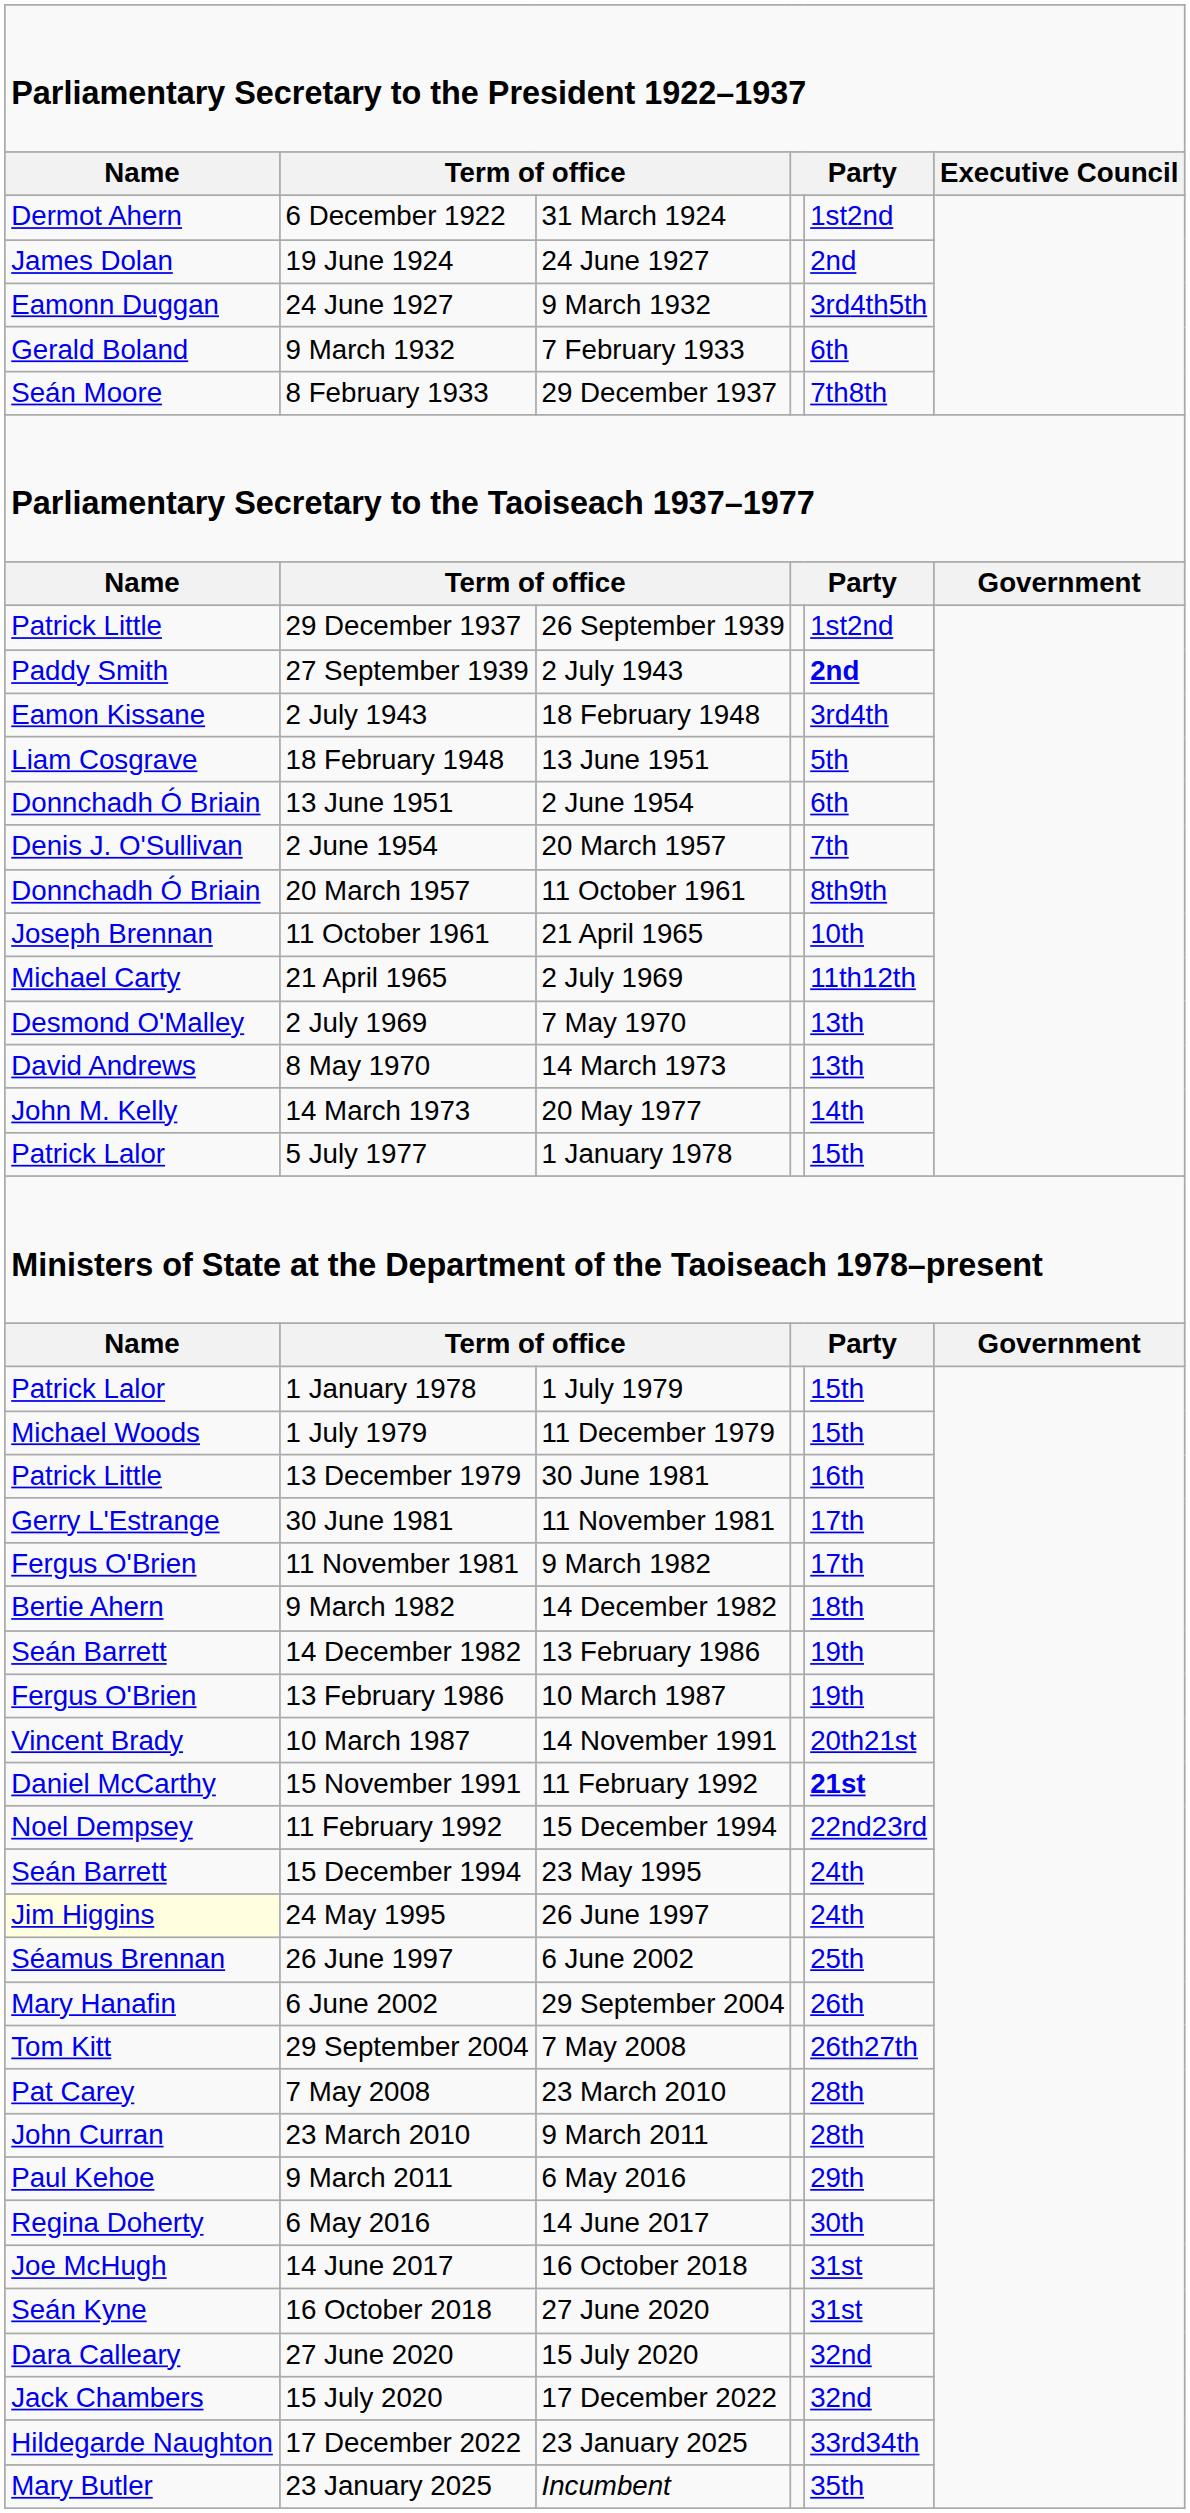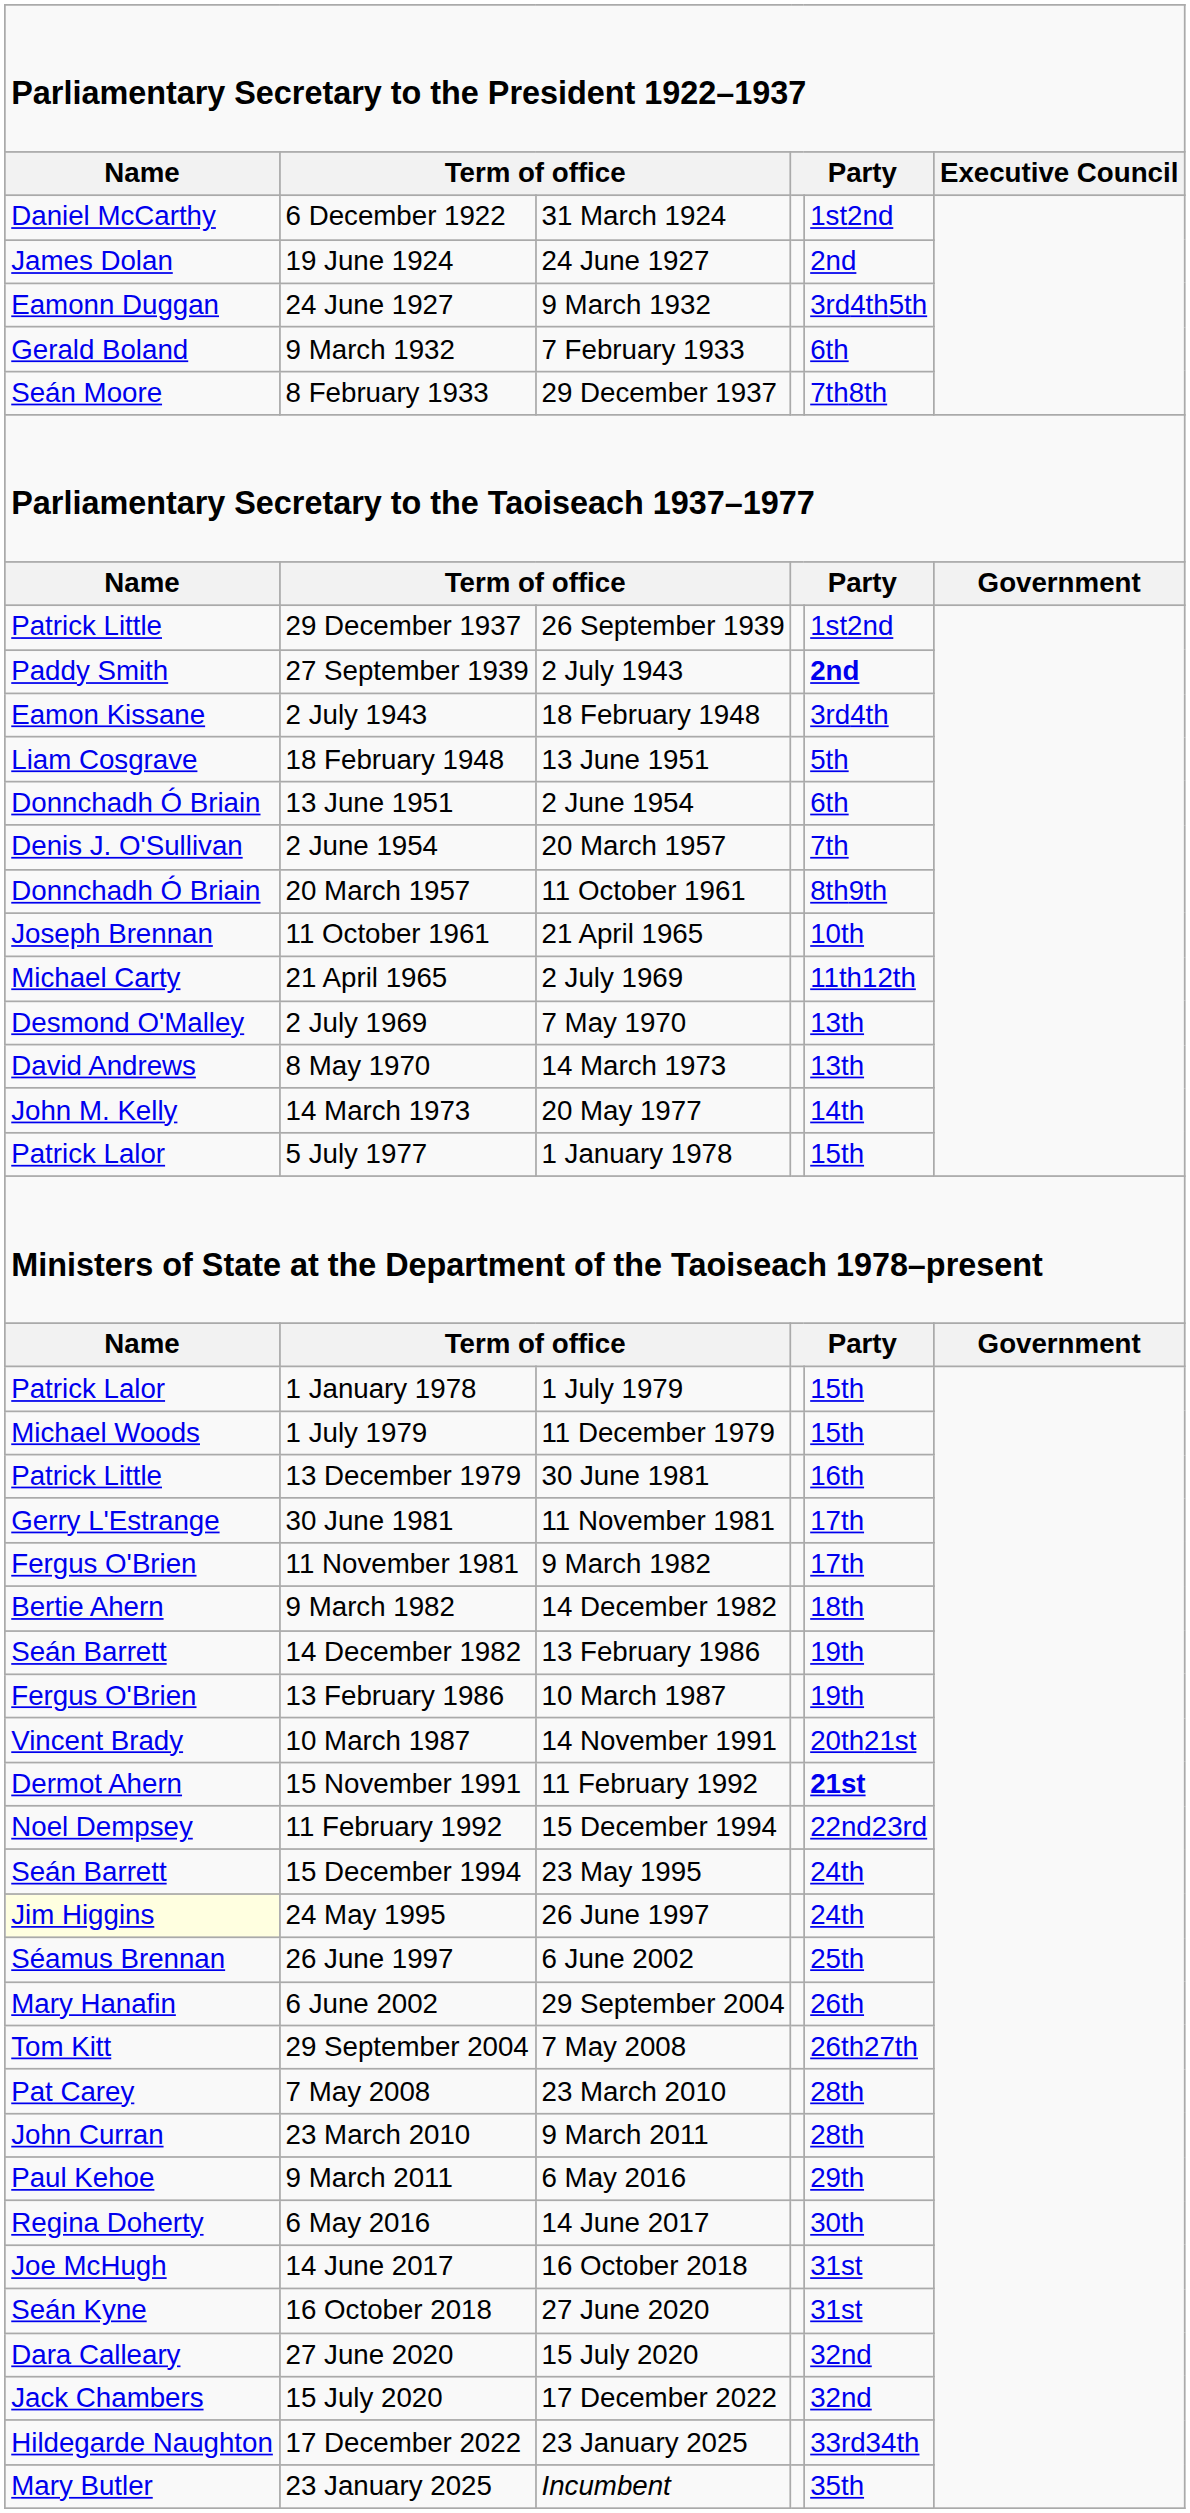(97, 217) Dermot Ahern -> (114, 217) Daniel McCarthy
(114, 1783) Daniel McCarthy -> (97, 1783) Dermot Ahern
